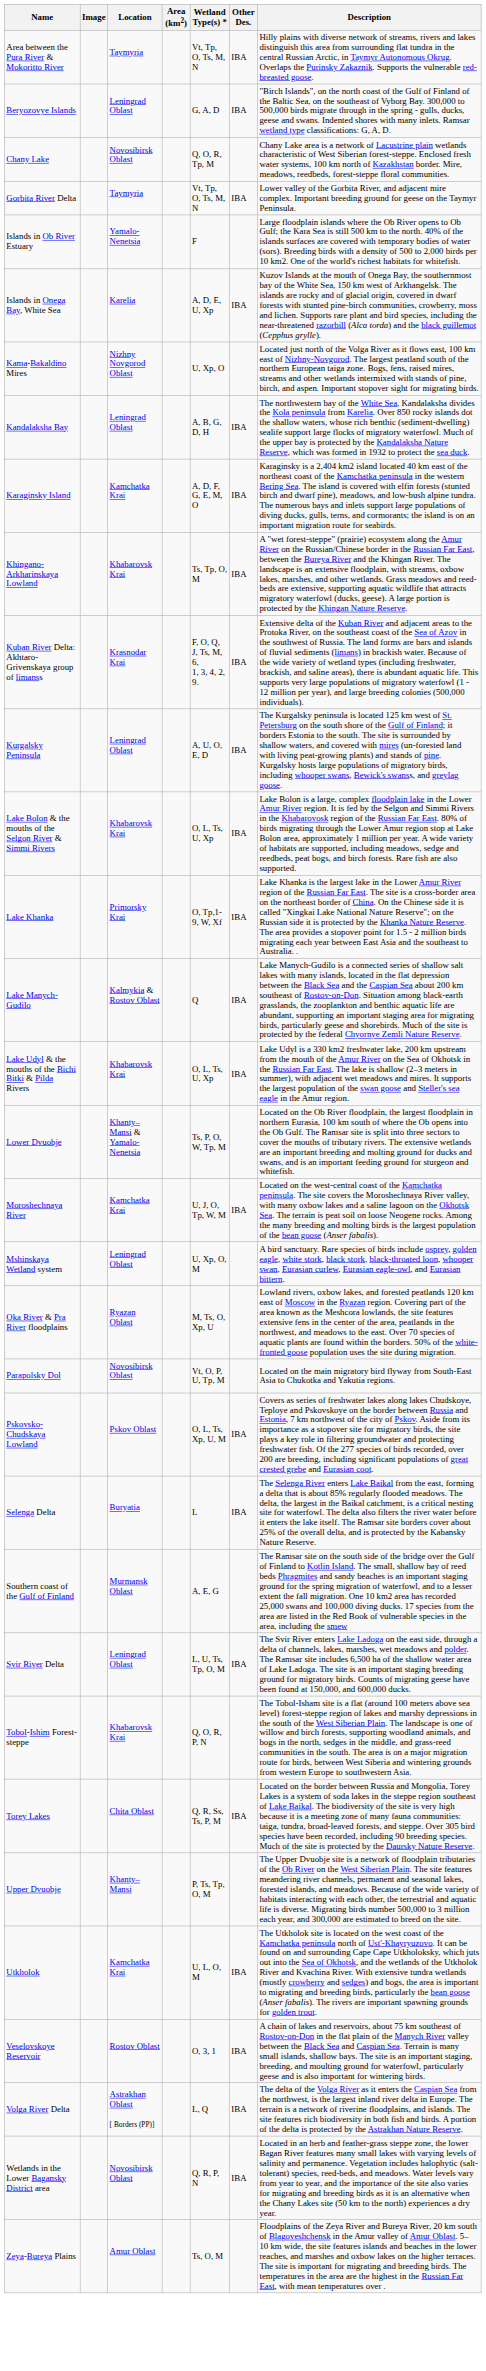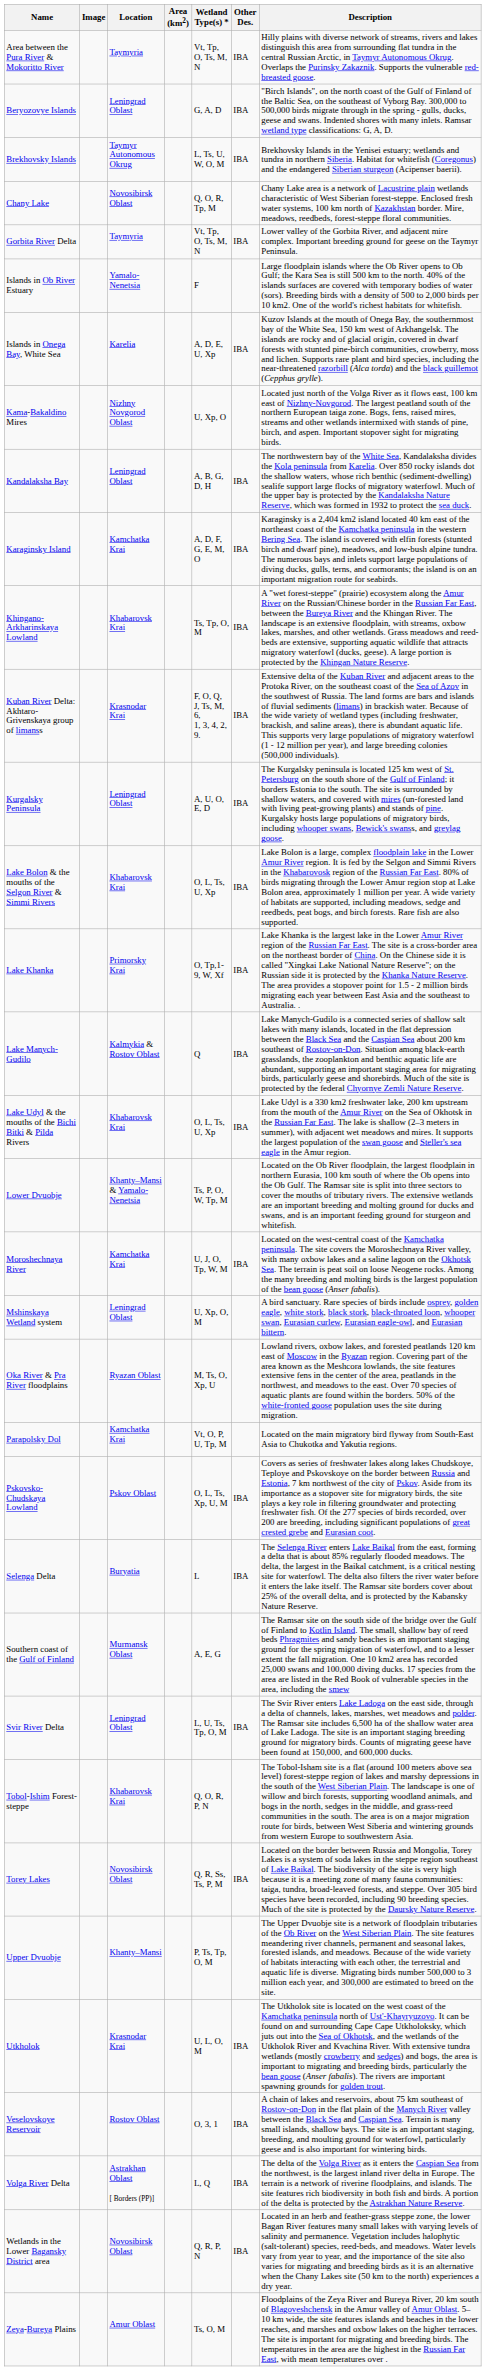+ row: (41, 159)
(131, 1371) Novosibirsk Oblast -> (129, 1434) Kamchatka Krai
(132, 1811) Chita Oblast -> (131, 1874) Novosibirsk Oblast
(130, 1967) Kamchatka Krai -> (128, 2041) Krasnodar Krai
